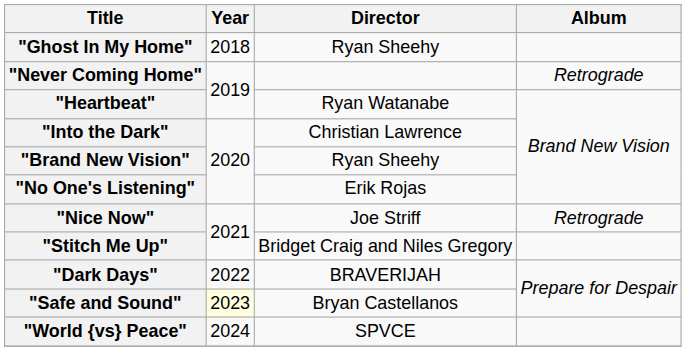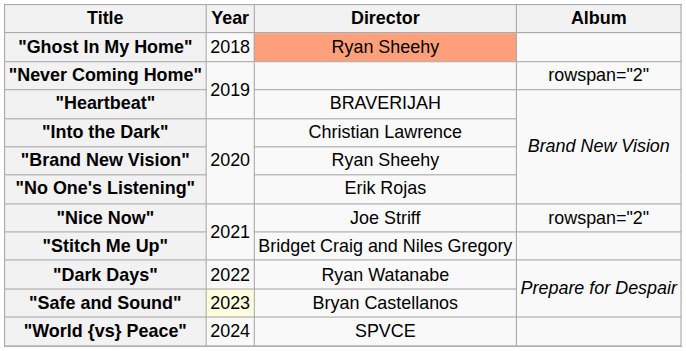(385, 47) no background -> (385, 47) lightsalmon background
(599, 75) Retrograde -> (599, 75) rowspan="2"
(385, 103) Ryan Watanabe -> (385, 103) BRAVERIJAH
(599, 217) Retrograde -> (599, 217) rowspan="2"
(385, 274) BRAVERIJAH -> (385, 274) Ryan Watanabe
